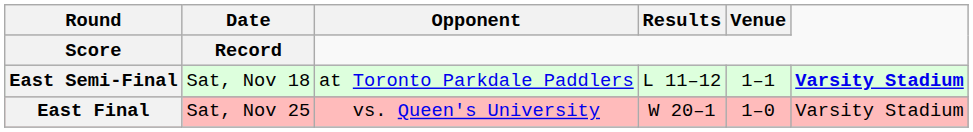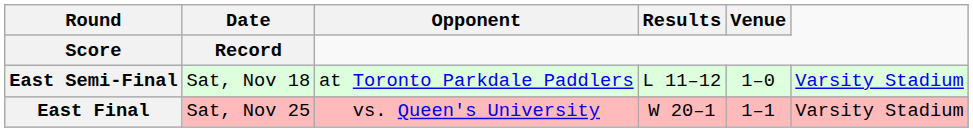(758, 81) 1–1 -> (758, 81) 1–0
(879, 81) bold -> (879, 81) normal
(758, 112) 1–0 -> (758, 112) 1–1
